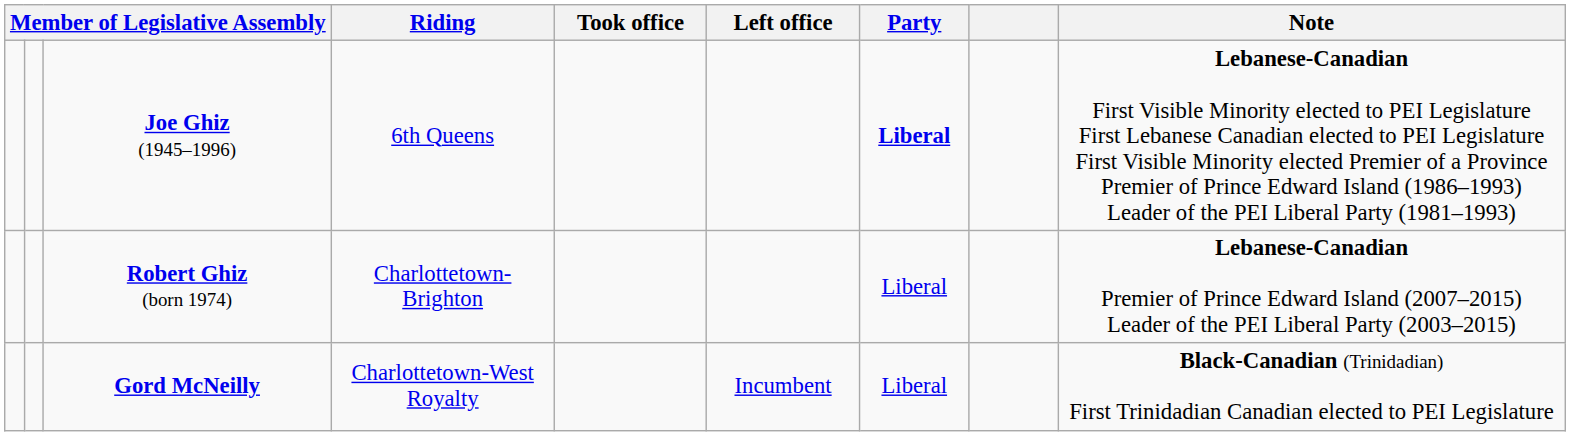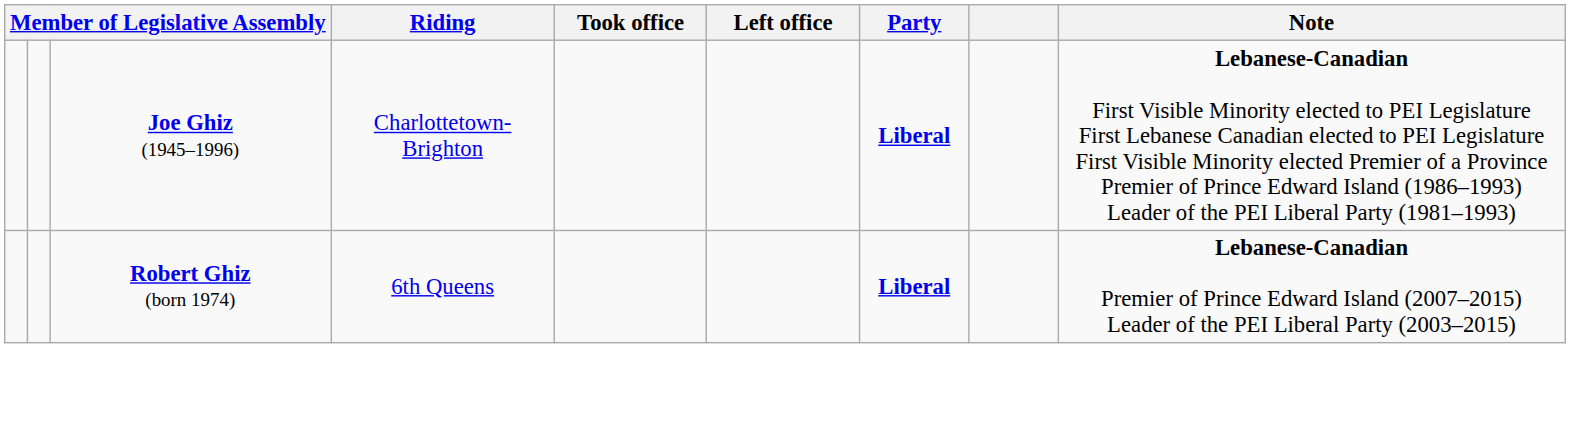(443, 135) 6th Queens -> (443, 135) Charlottetown-Brighton
(443, 286) Charlottetown-Brighton -> (443, 286) 6th Queens
(914, 286) normal -> (914, 286) bold
- row: (187, 386)
